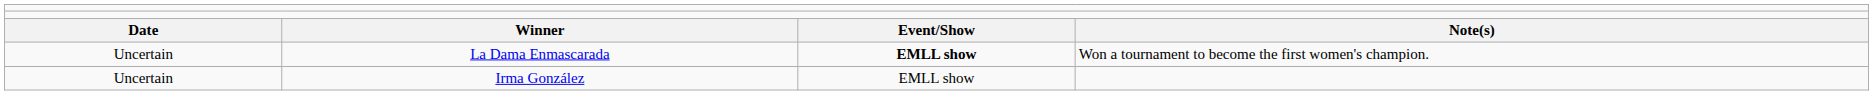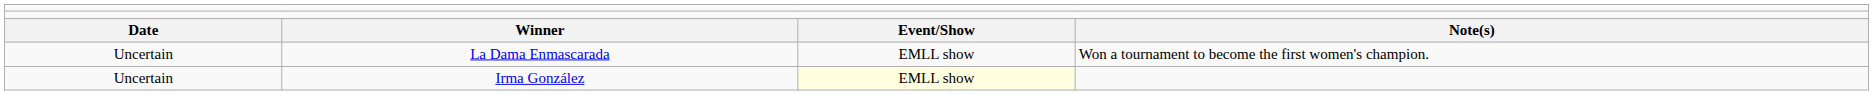(936, 54) bold -> (936, 54) normal
(936, 77) no background -> (936, 77) lightyellow background
